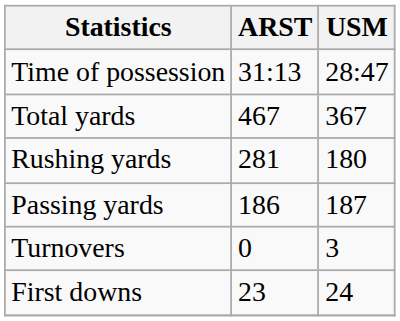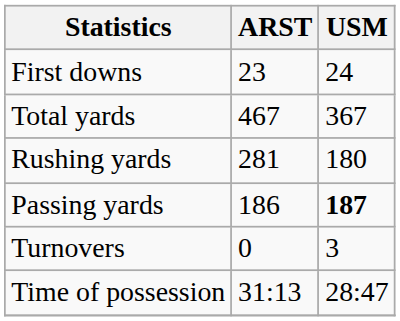rows swapped: (77, 292) <-> (118, 71)
(346, 204) normal -> (346, 204) bold
